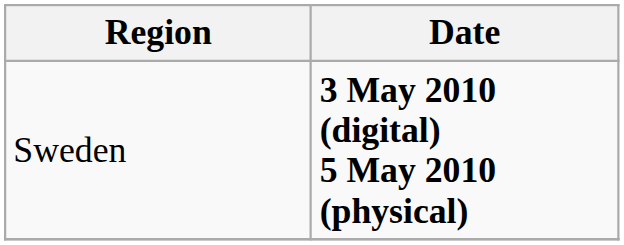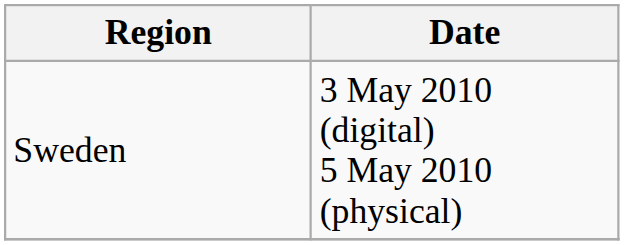(408, 149) bold -> (406, 149) normal
